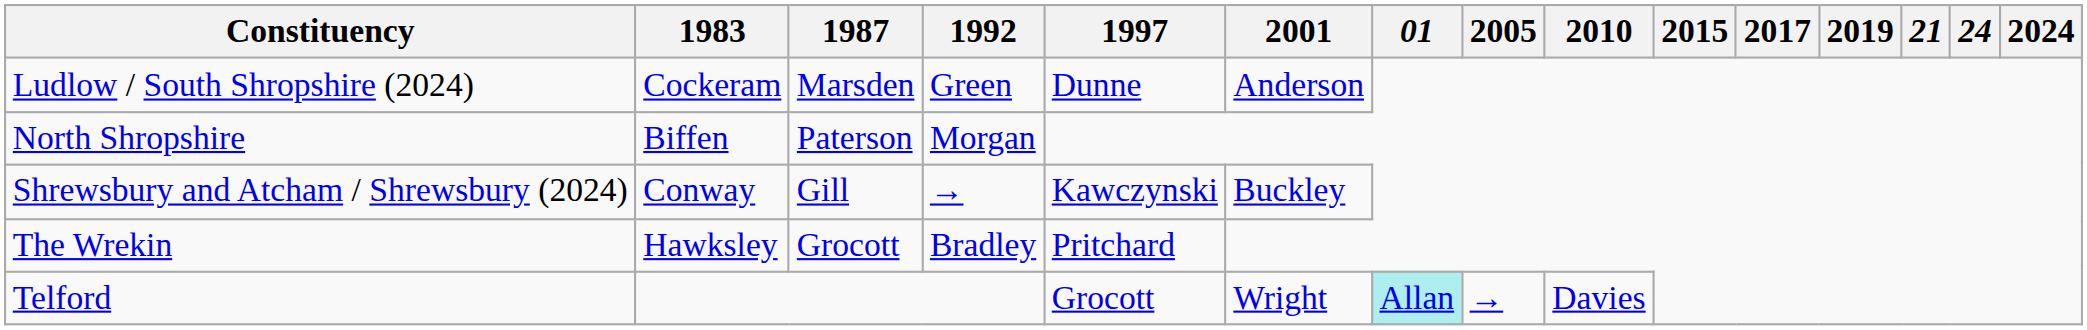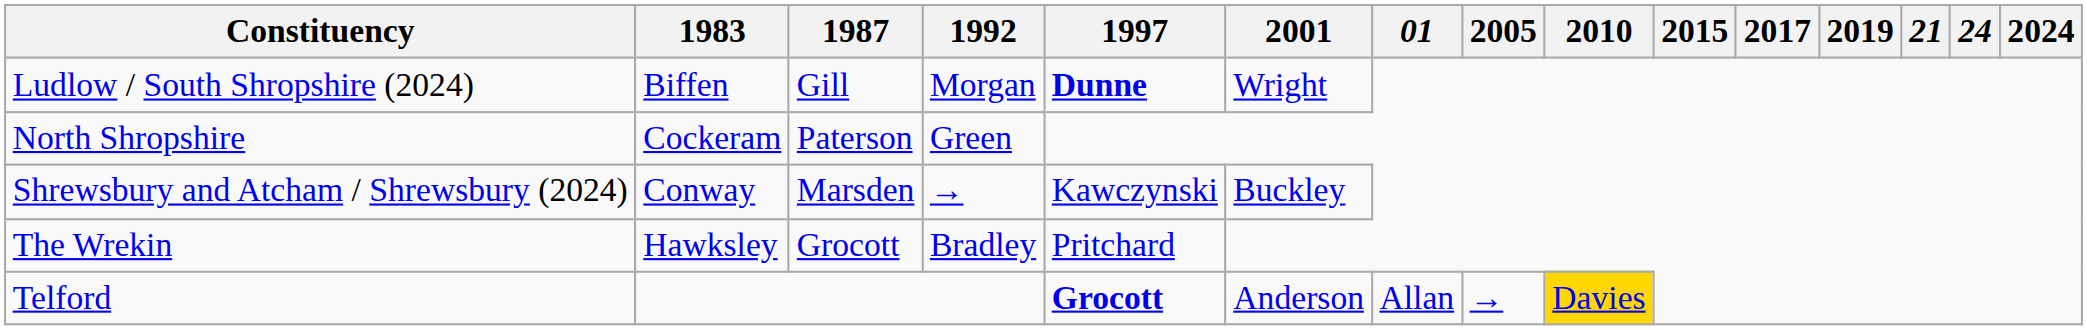(712, 84) Cockeram -> (686, 84) Biffen
(856, 84) Marsden -> (823, 84) Gill
(971, 84) Green -> (983, 84) Morgan
(1097, 84) normal -> (1099, 84) bold
(1299, 84) Anderson -> (1280, 84) Wright
(686, 137) Biffen -> (712, 137) Cockeram
(983, 137) Morgan -> (971, 137) Green
(823, 191) Gill -> (856, 191) Marsden
(1103, 297) normal -> (1107, 297) bold
(1280, 297) Wright -> (1299, 297) Anderson
(1417, 297) paleturquoise background -> (1417, 297) no background
(1599, 297) no background -> (1599, 297) gold background
